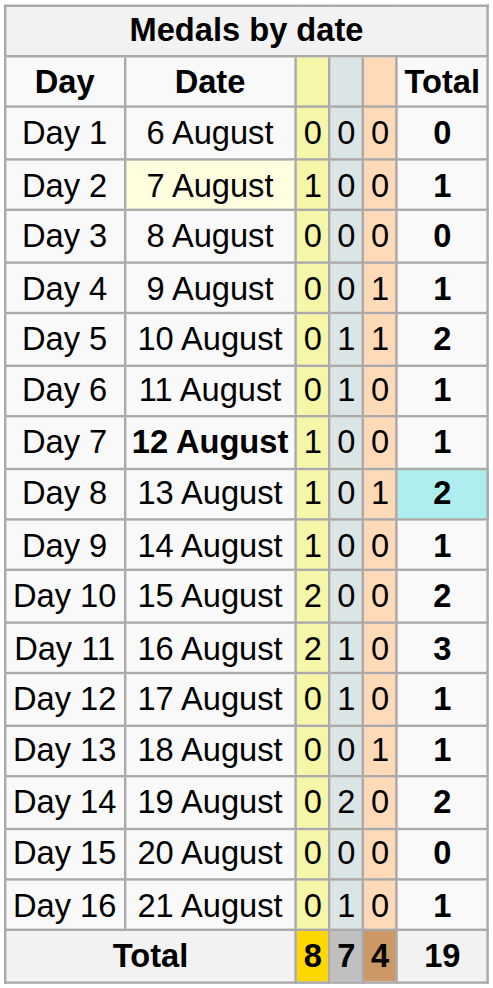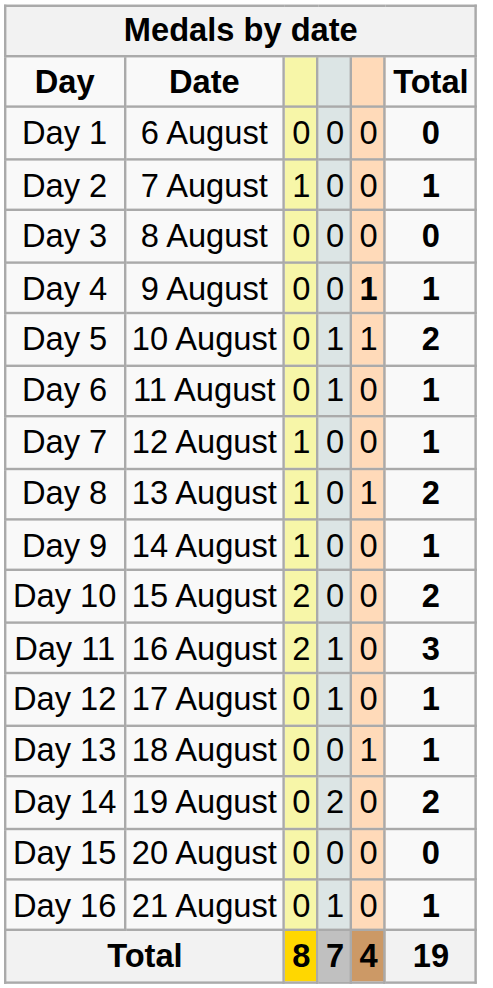(210, 185) lightyellow background -> (204, 185) no background
(380, 288) normal -> (369, 288) bold
(210, 442) bold -> (204, 442) normal
(442, 494) paleturquoise background -> (431, 494) no background
